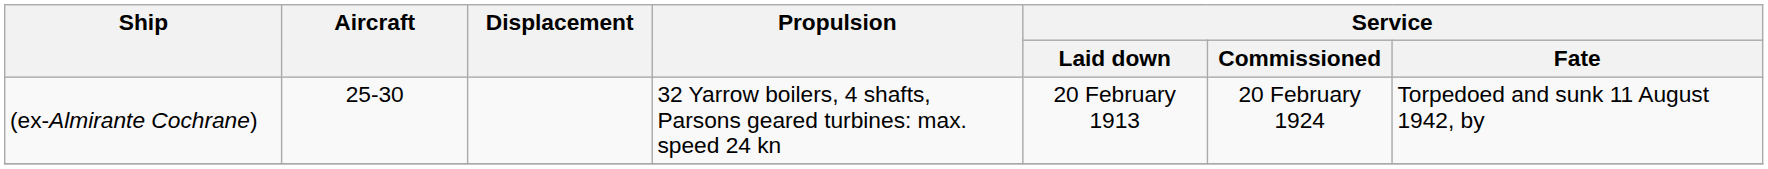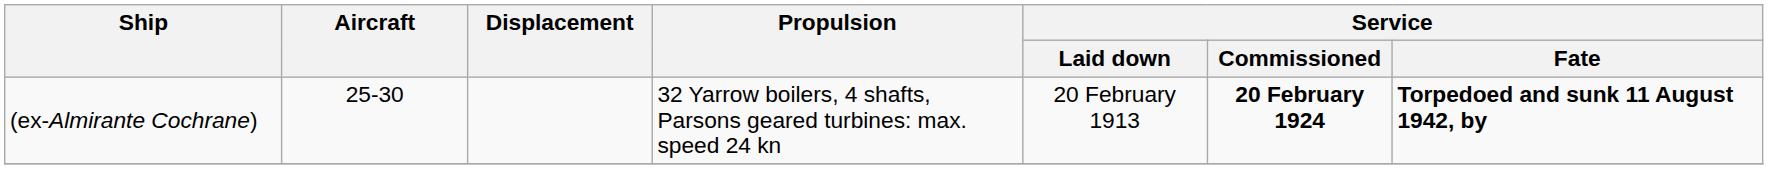(1300, 107) normal -> (1300, 107) bold
(1553, 107) normal -> (1565, 107) bold
